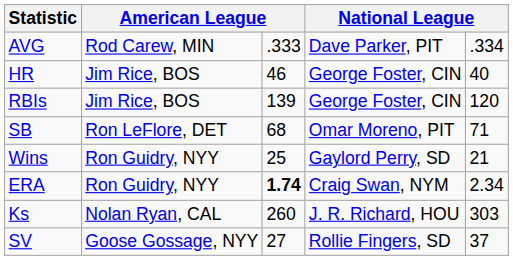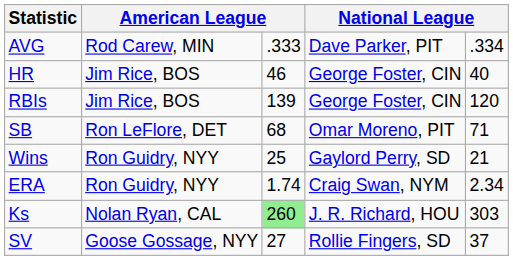(284, 185) bold -> (284, 185) normal
(281, 213) no background -> (281, 213) lightgreen background
